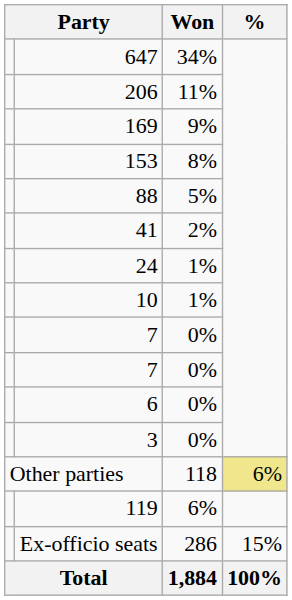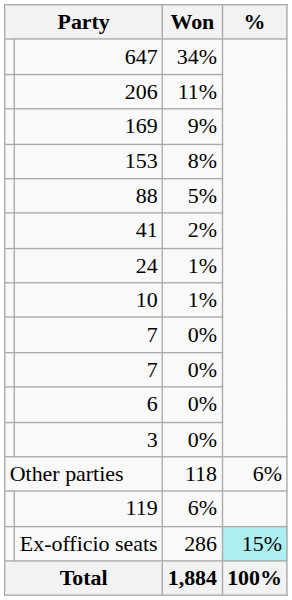(267, 473) khaki background -> (267, 473) no background
(262, 543) no background -> (262, 543) paleturquoise background
